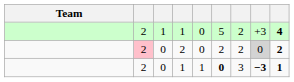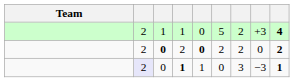(144, 49) pink background -> (144, 49) no background
(163, 49) normal -> (163, 49) bold
(202, 49) normal -> (202, 49) bold
(260, 49) lightgrey background -> (260, 49) no background
(144, 67) no background -> (144, 67) lavender background
(182, 67) normal -> (182, 67) bold
(221, 67) bold -> (221, 67) normal
(260, 67) bold -> (260, 67) normal
